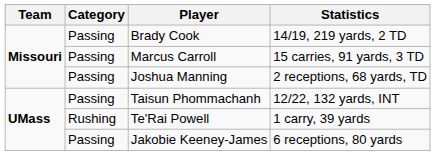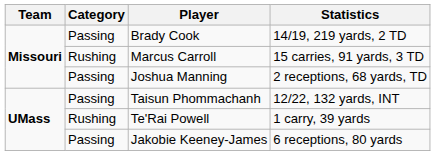(91, 56) Passing -> (92, 56) Rushing
